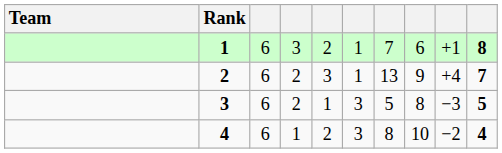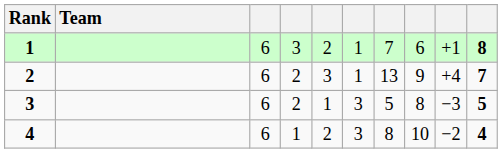columns swapped: (225, 18) <-> (30, 18)
